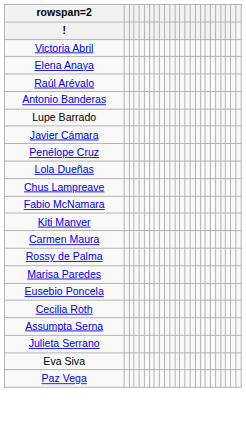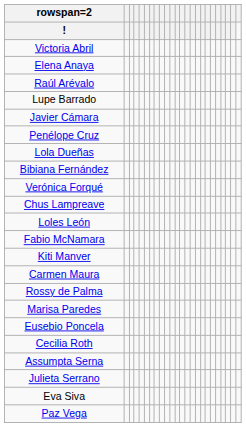- row: (64, 100)
+ row: (64, 170)
+ row: (64, 187)
+ row: (64, 222)
